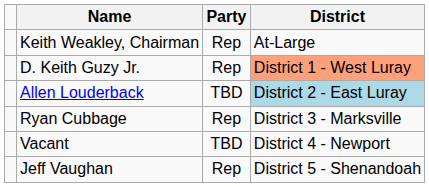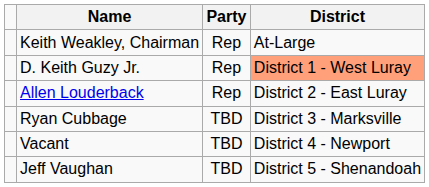(226, 93) TBD -> (226, 93) Rep
(330, 93) lightblue background -> (330, 93) no background
(226, 118) Rep -> (226, 118) TBD
(226, 169) Rep -> (226, 169) TBD
